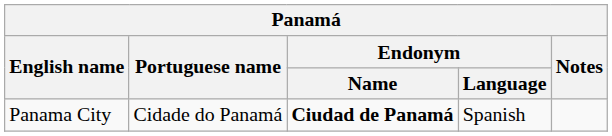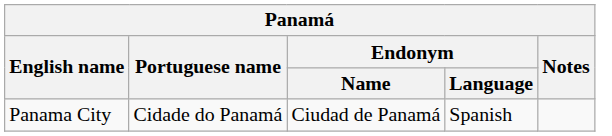(373, 114) bold -> (366, 114) normal
